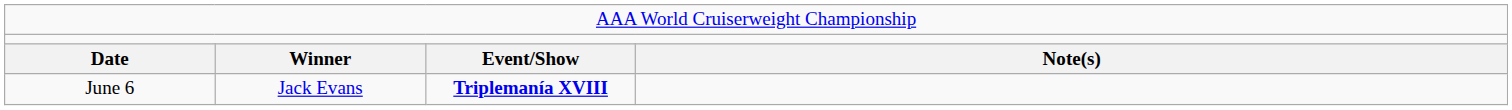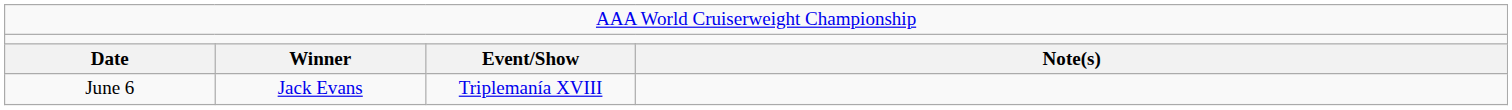(531, 88) bold -> (531, 88) normal
